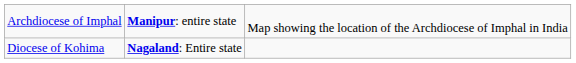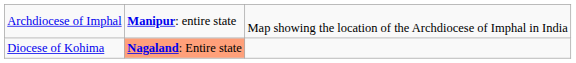(185, 48) no background -> (185, 48) lightsalmon background
